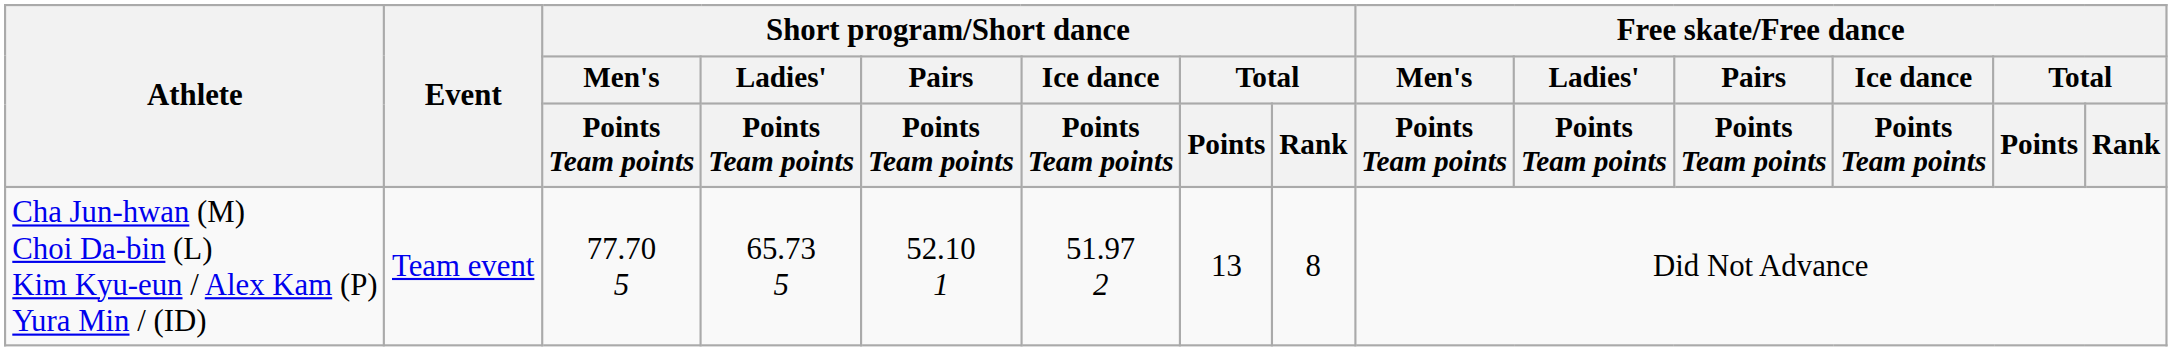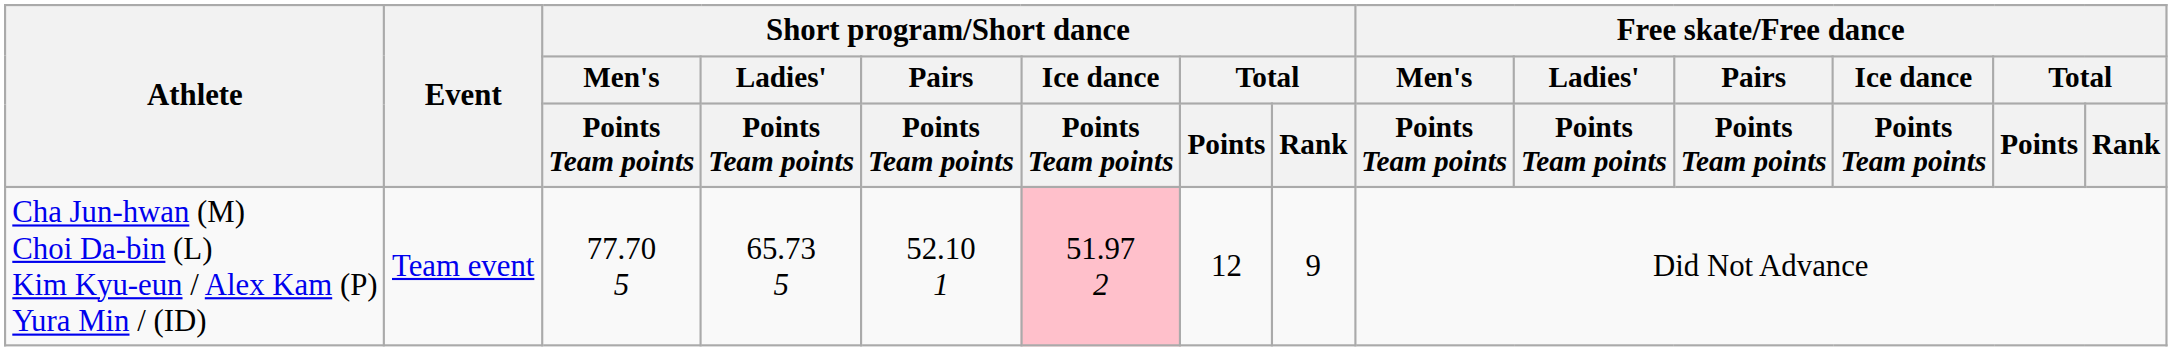(1101, 266) no background -> (1101, 266) pink background
(1226, 266) 13 -> (1226, 266) 12
(1313, 266) 8 -> (1313, 266) 9
